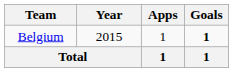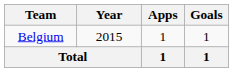(206, 36) bold -> (206, 36) normal
